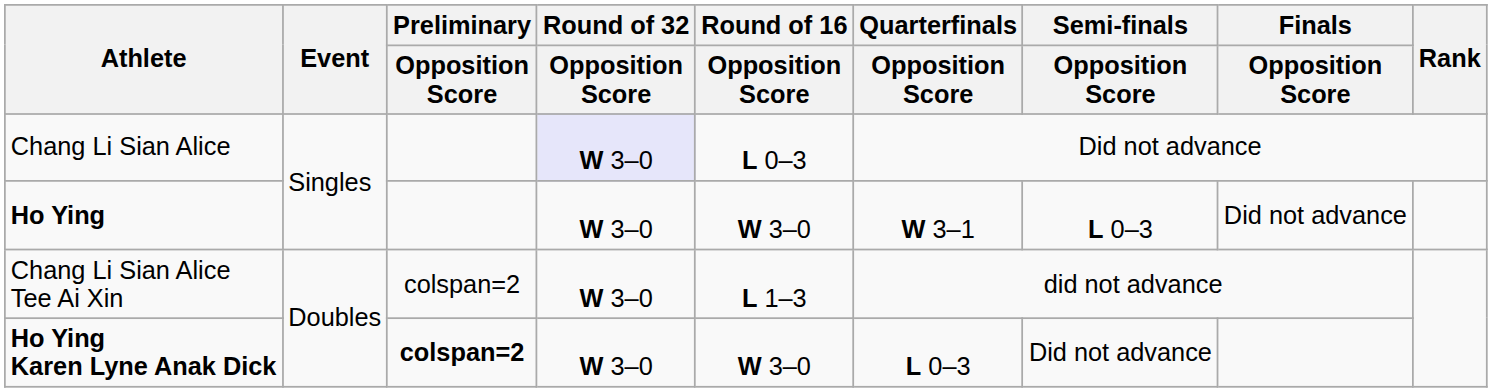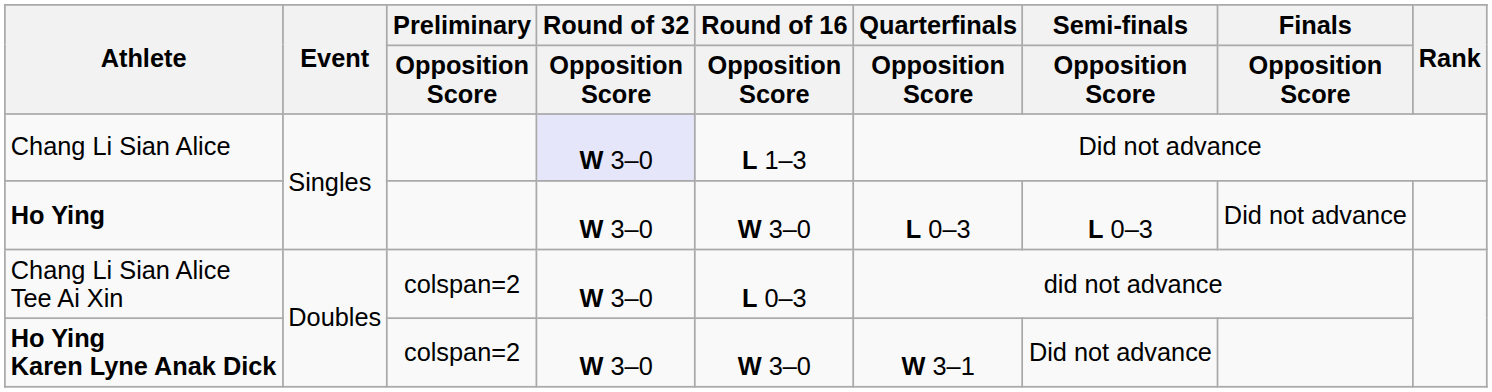(774, 162) L 0–3 -> (774, 162) L 1–3
(938, 230) W 3–1 -> (938, 230) L 0–3
(774, 298) L 1–3 -> (774, 298) L 0–3
(462, 352) bold -> (462, 352) normal
(938, 366) L 0–3 -> (938, 366) W 3–1
